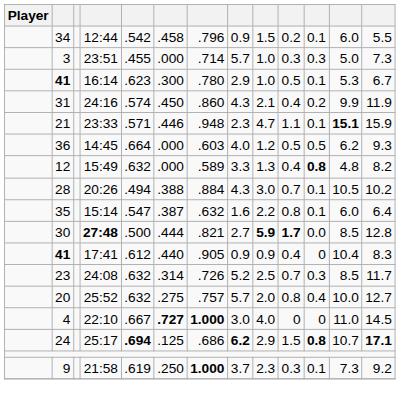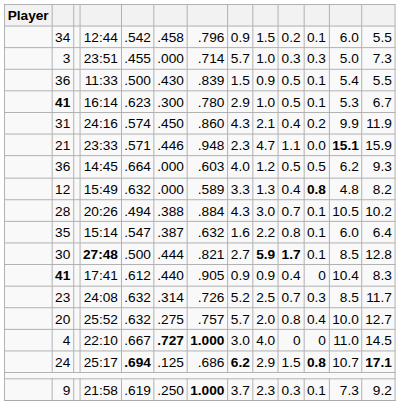+ row: (63, 80)
(316, 124) 0.1 -> (316, 145) 0.0
(316, 232) 0.0 -> (316, 254) 0.1
